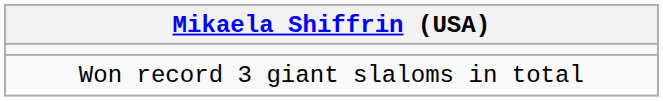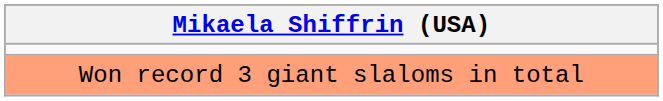(331, 75) no background -> (331, 75) lightsalmon background
